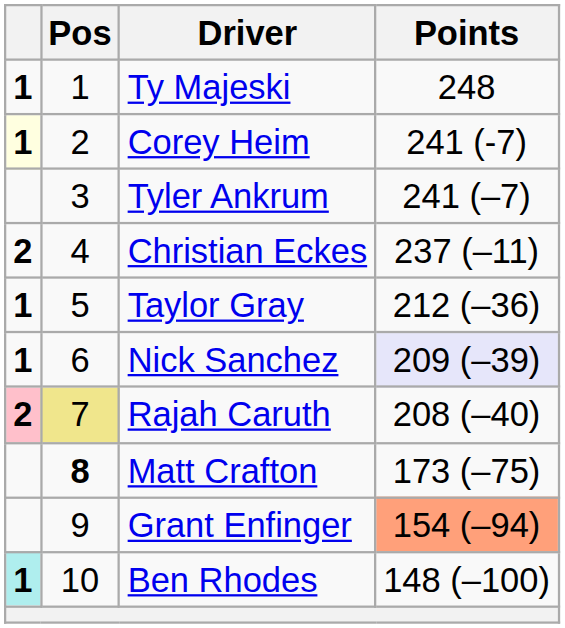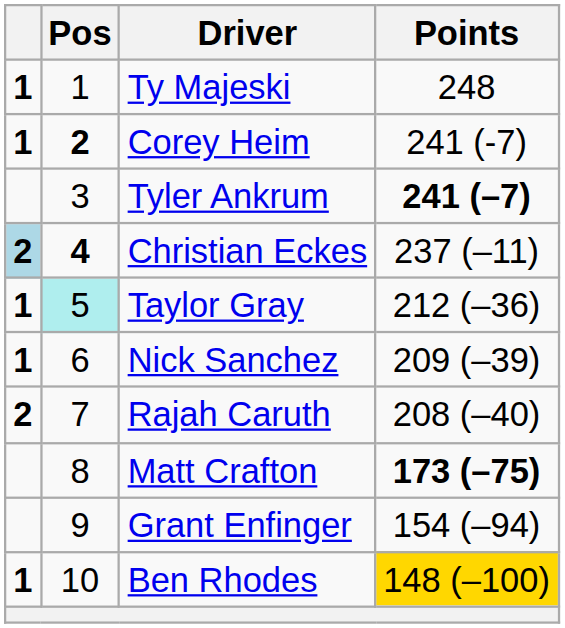(23, 142) lightyellow background -> (23, 142) no background
(80, 142) normal -> (80, 142) bold
(467, 196) normal -> (467, 196) bold
(23, 251) no background -> (23, 251) lightblue background
(80, 251) normal -> (80, 251) bold
(80, 306) no background -> (80, 306) paleturquoise background
(467, 360) lavender background -> (467, 360) no background
(23, 415) pink background -> (23, 415) no background
(80, 415) khaki background -> (80, 415) no background
(80, 470) bold -> (80, 470) normal
(467, 470) normal -> (467, 470) bold
(467, 524) lightsalmon background -> (467, 524) no background
(23, 579) paleturquoise background -> (23, 579) no background
(467, 579) no background -> (467, 579) gold background
